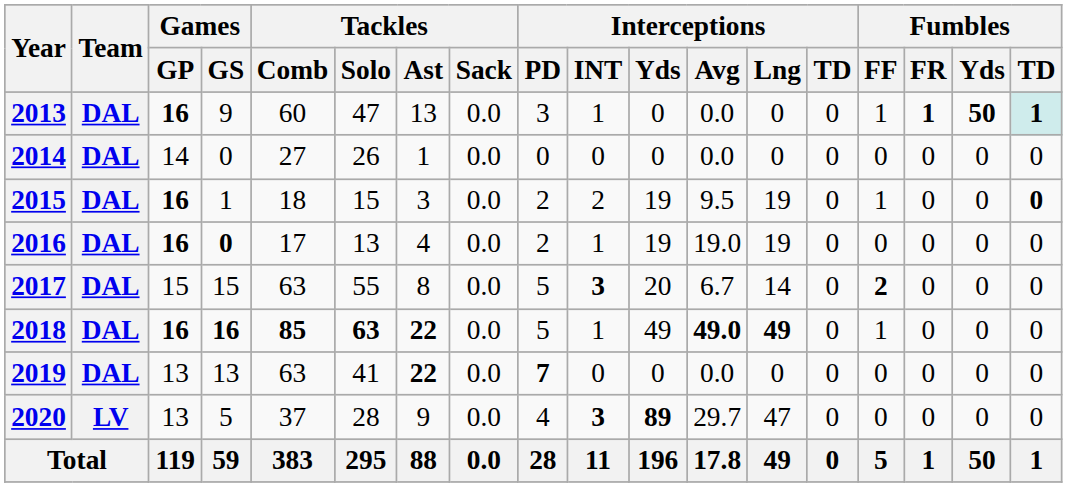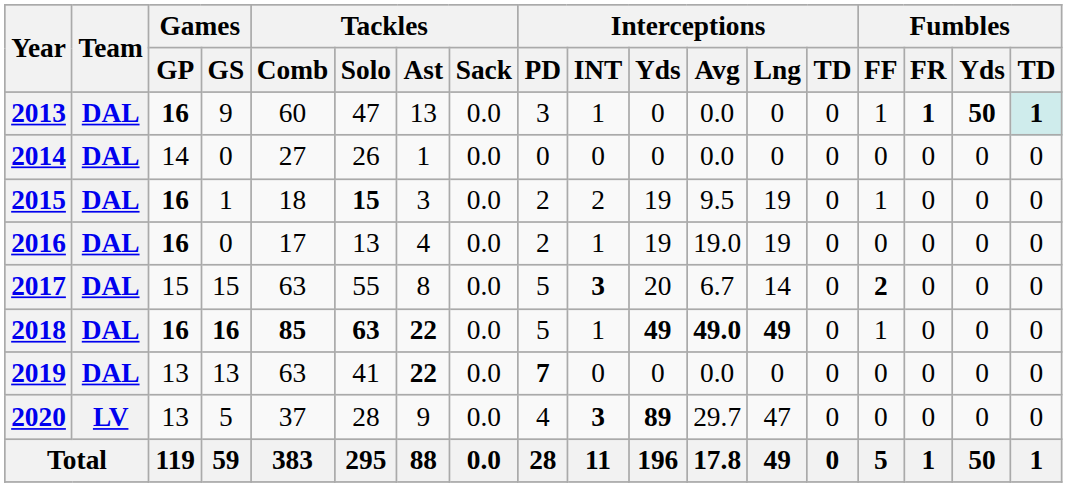(366, 199) normal -> (366, 199) bold
(1036, 199) bold -> (1036, 199) normal
(226, 243) bold -> (226, 243) normal
(658, 329) normal -> (658, 329) bold
